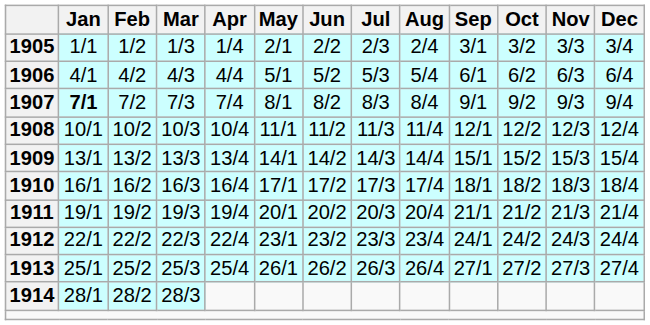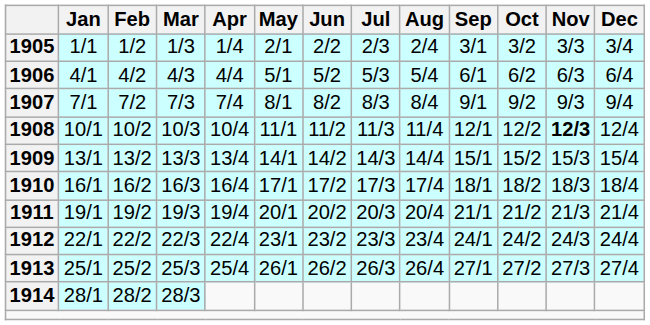(83, 102) bold -> (83, 102) normal
(571, 130) normal -> (571, 130) bold
